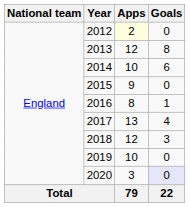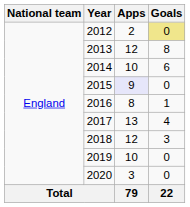(131, 31) lightyellow background -> (131, 31) no background
(167, 31) no background -> (167, 31) khaki background
(131, 85) no background -> (131, 85) lavender background
(167, 175) lavender background -> (167, 175) no background
